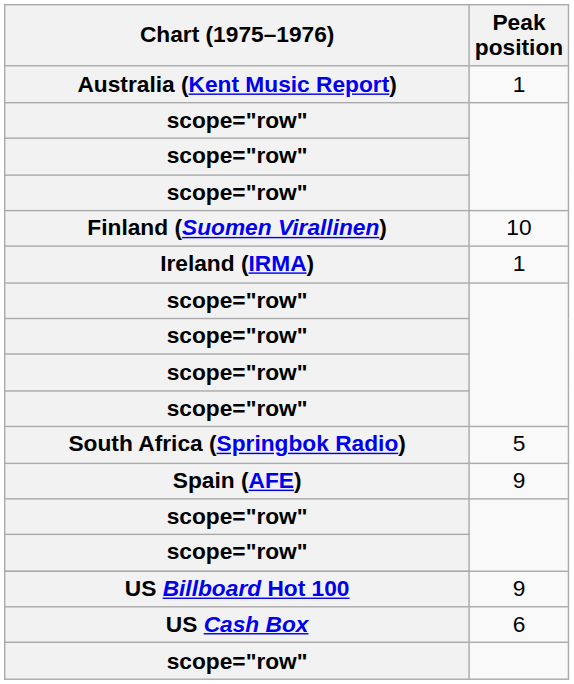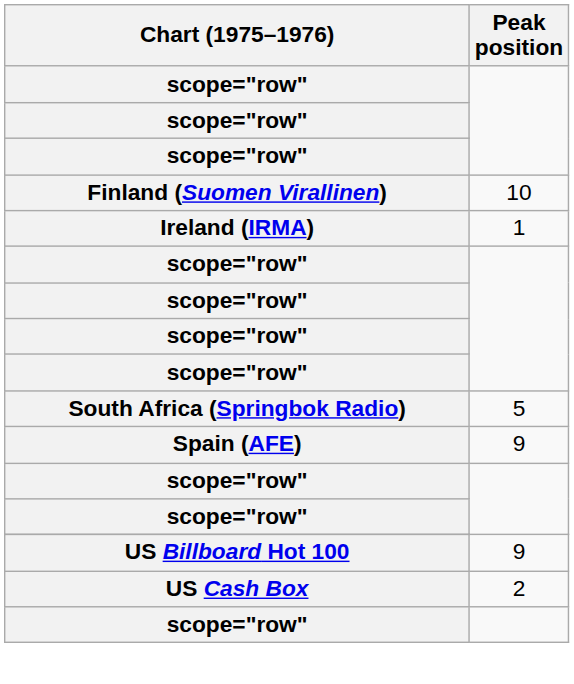- row: (237, 84)
(519, 624) 6 -> (519, 588) 2
